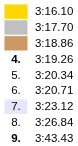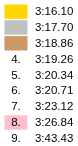(16, 59) bold -> (16, 59) normal
(16, 106) lavender background -> (16, 106) no background
(16, 122) no background -> (16, 122) pink background
(16, 138) bold -> (16, 138) normal
